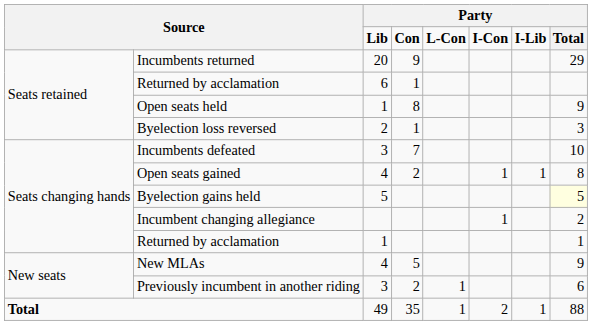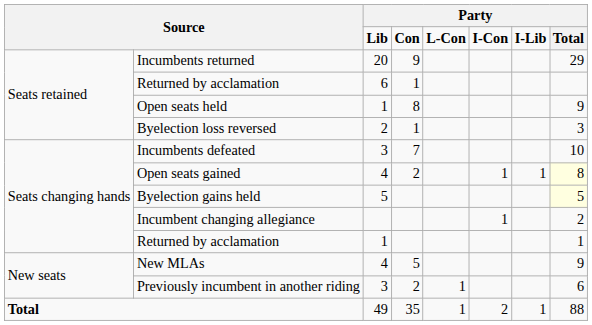(580, 173) no background -> (580, 173) lightyellow background
